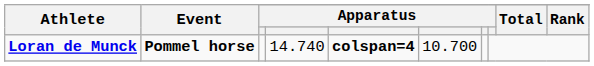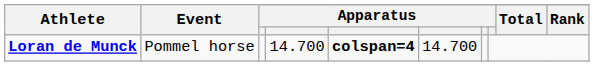(200, 47) bold -> (200, 47) normal
(297, 47) 14.740 -> (297, 47) 14.700
(450, 47) 10.700 -> (450, 47) 14.700
